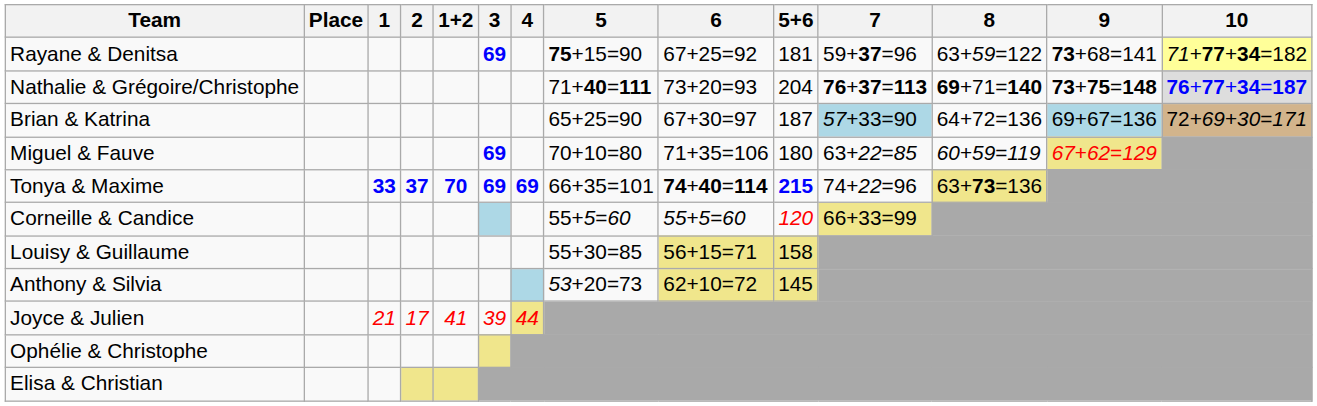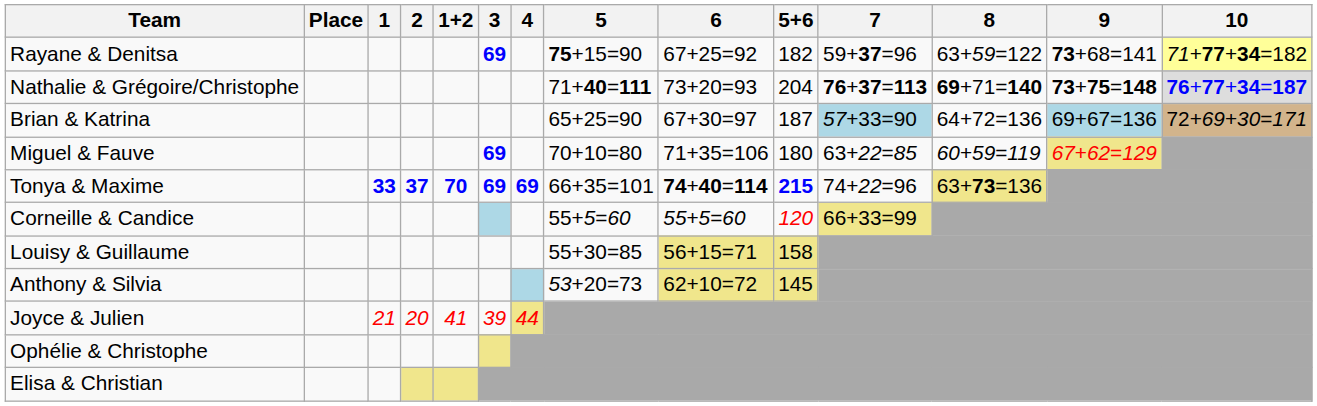(796, 53) 181 -> (796, 53) 182
(417, 317) 17 -> (417, 317) 20
